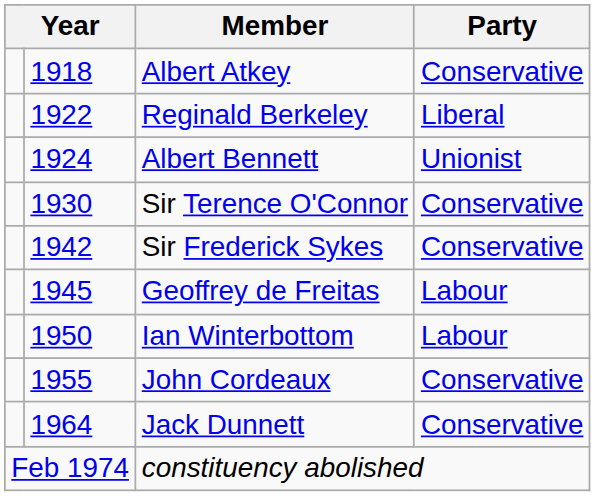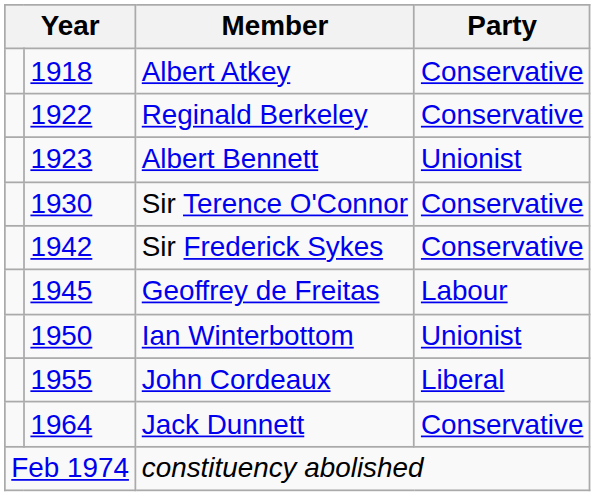(463, 114) Liberal -> (502, 114) Conservative
(61, 159) 1924 -> (61, 159) 1923
(464, 335) Labour -> (471, 335) Unionist
(502, 379) Conservative -> (463, 379) Liberal
